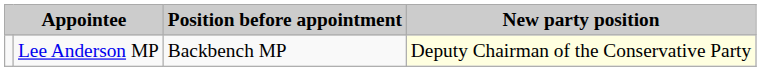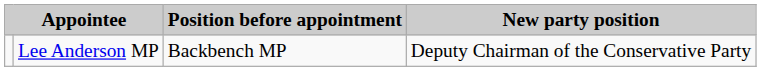(581, 50) lightyellow background -> (581, 50) no background
